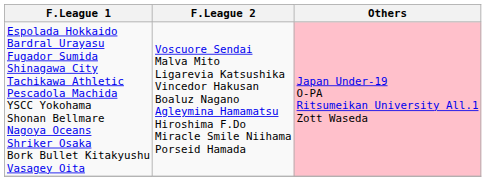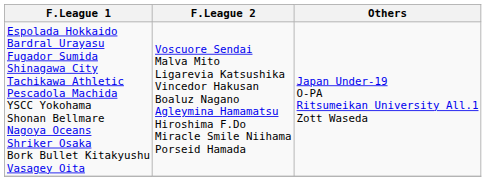(388, 99) pink background -> (388, 99) no background
